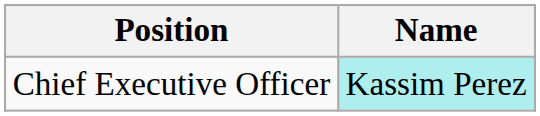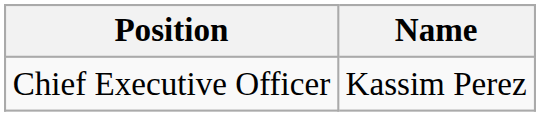(436, 83) paleturquoise background -> (436, 83) no background
